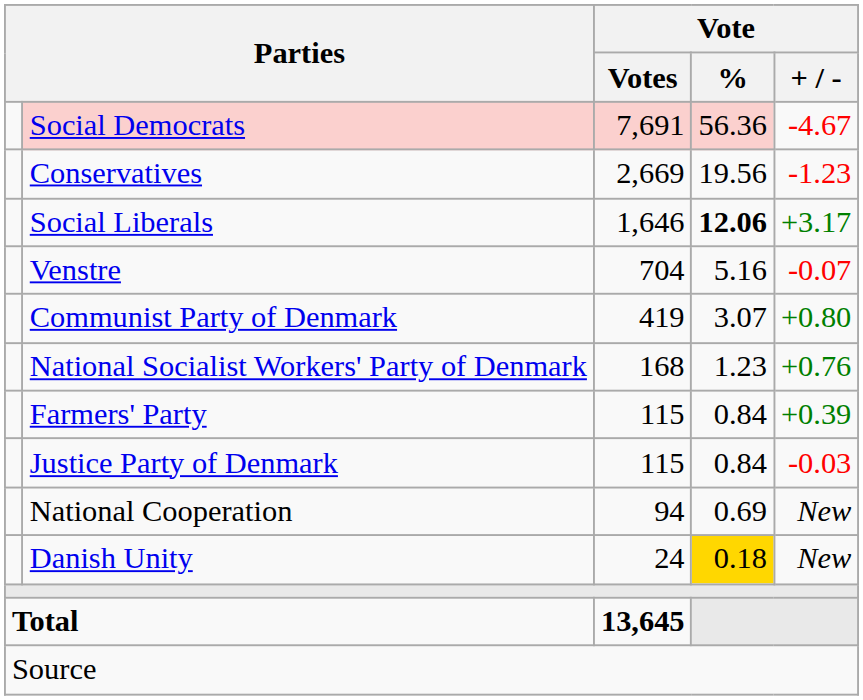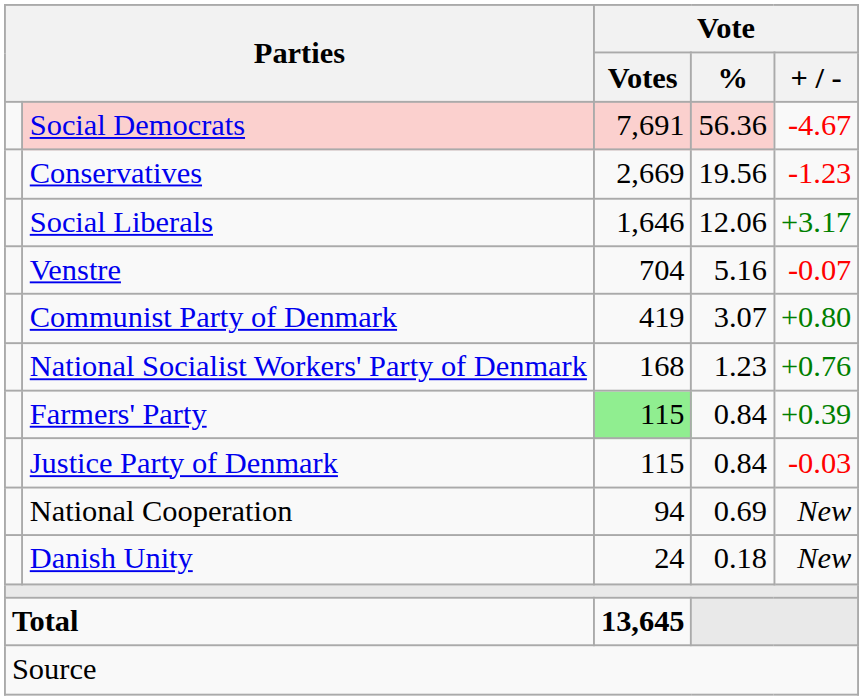(733, 221) bold -> (733, 221) normal
(662, 414) no background -> (662, 414) lightgreen background
(740, 558) gold background -> (740, 558) no background
